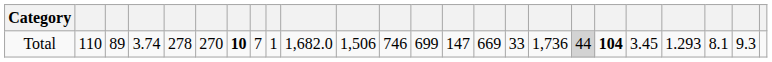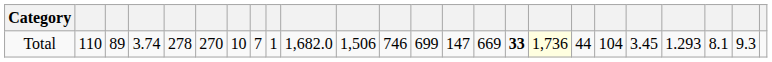(239, 44) bold -> (239, 44) normal
(517, 44) normal -> (517, 44) bold
(550, 44) no background -> (550, 44) lightyellow background
(583, 44) lightgrey background -> (583, 44) no background
(611, 44) bold -> (611, 44) normal
